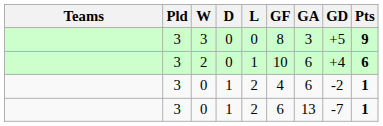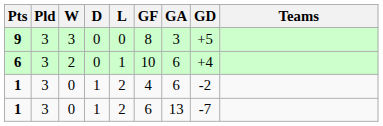columns swapped: (84, 16) <-> (365, 16)
